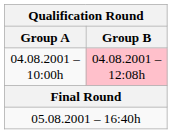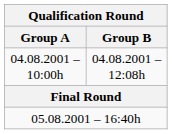(127, 66) pink background -> (127, 66) no background
